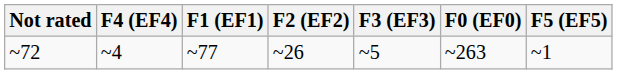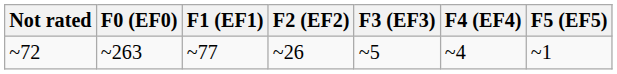columns swapped: (483, 20) <-> (139, 20)
